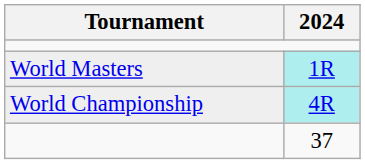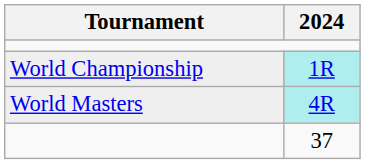(76, 68) World Masters -> (106, 68) World Championship
(106, 104) World Championship -> (76, 104) World Masters
